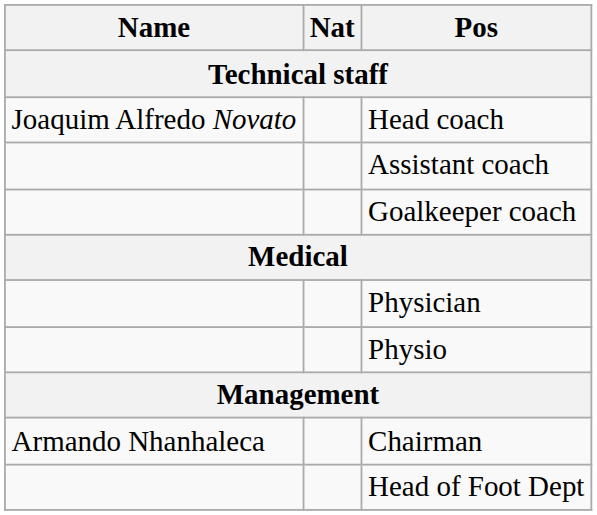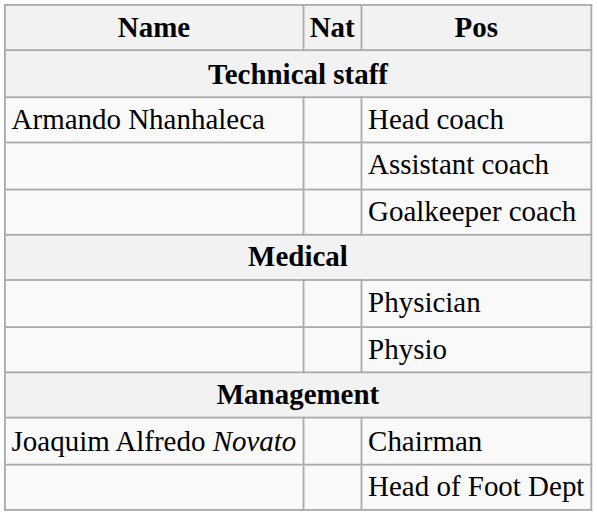(154, 119) Joaquim Alfredo Novato -> (138, 119) Armando Nhanhaleca
(138, 440) Armando Nhanhaleca -> (154, 440) Joaquim Alfredo Novato
